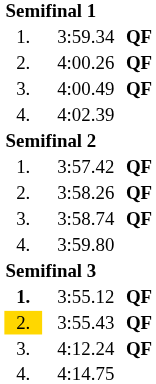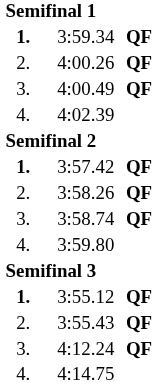(23, 37) normal -> (23, 37) bold
(23, 166) normal -> (23, 166) bold
(23, 322) gold background -> (23, 322) no background
